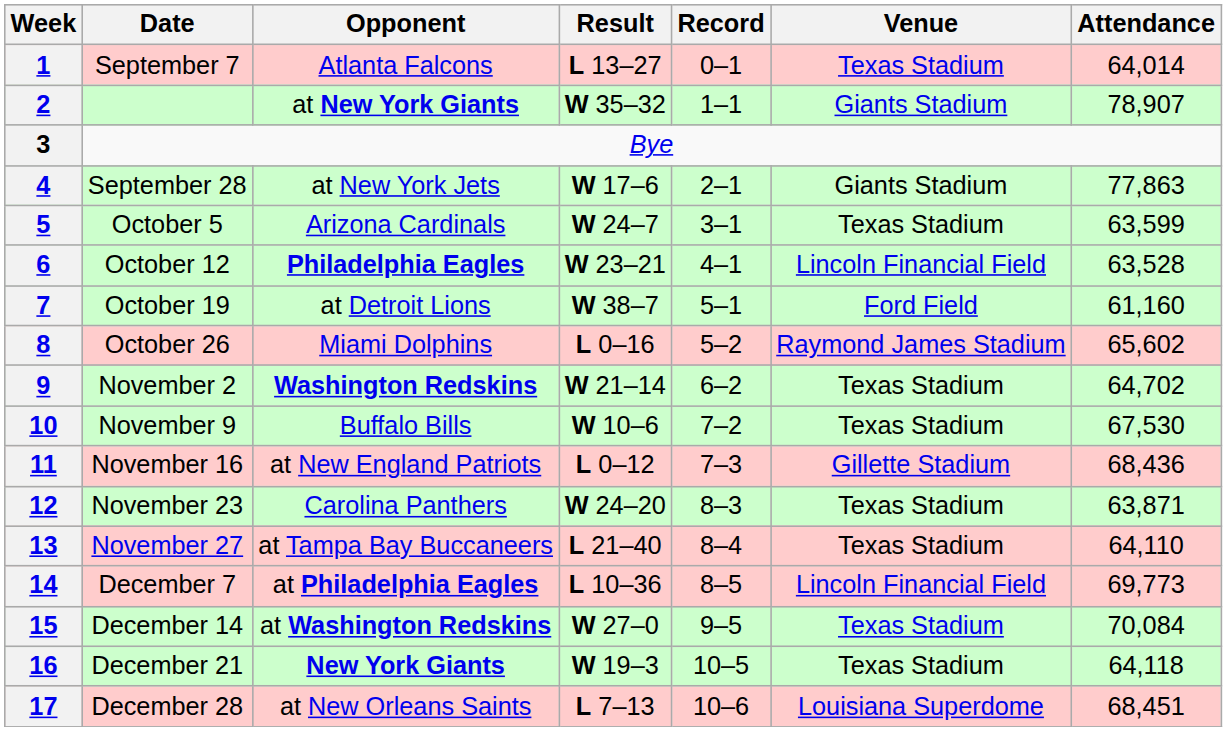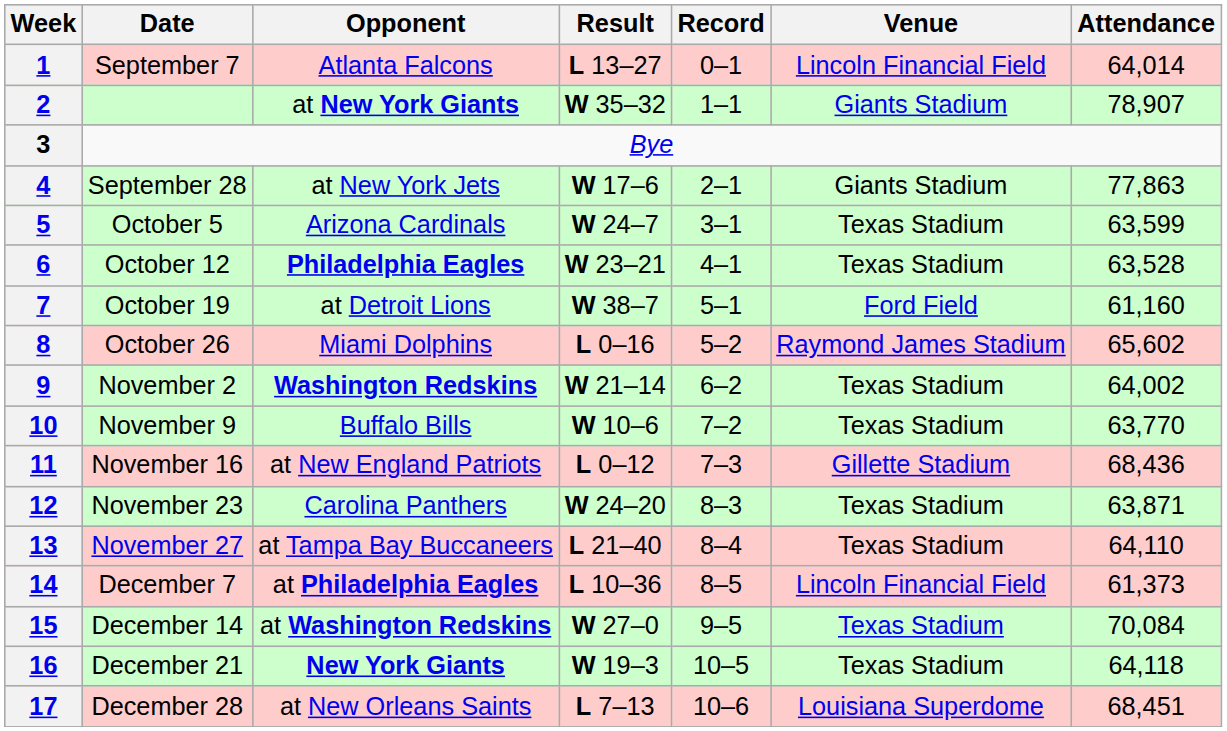(921, 64) Texas Stadium -> (921, 64) Lincoln Financial Field
(921, 265) Lincoln Financial Field -> (921, 265) Texas Stadium
(1146, 385) 64,702 -> (1146, 385) 64,002
(1146, 425) 67,530 -> (1146, 425) 63,770
(1146, 585) 69,773 -> (1146, 585) 61,373
